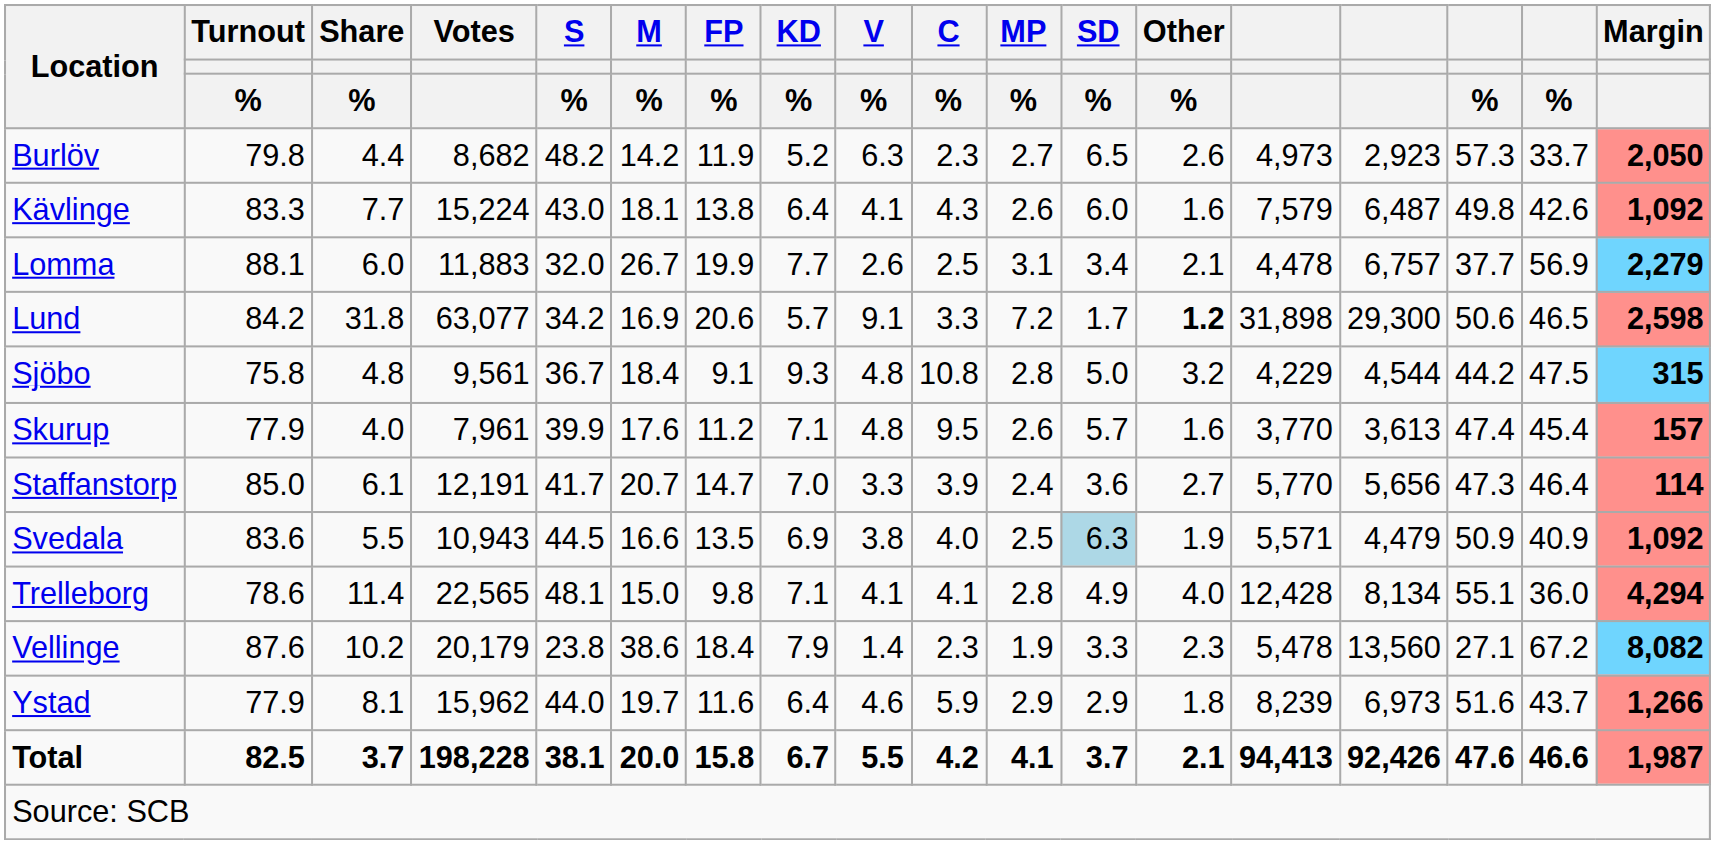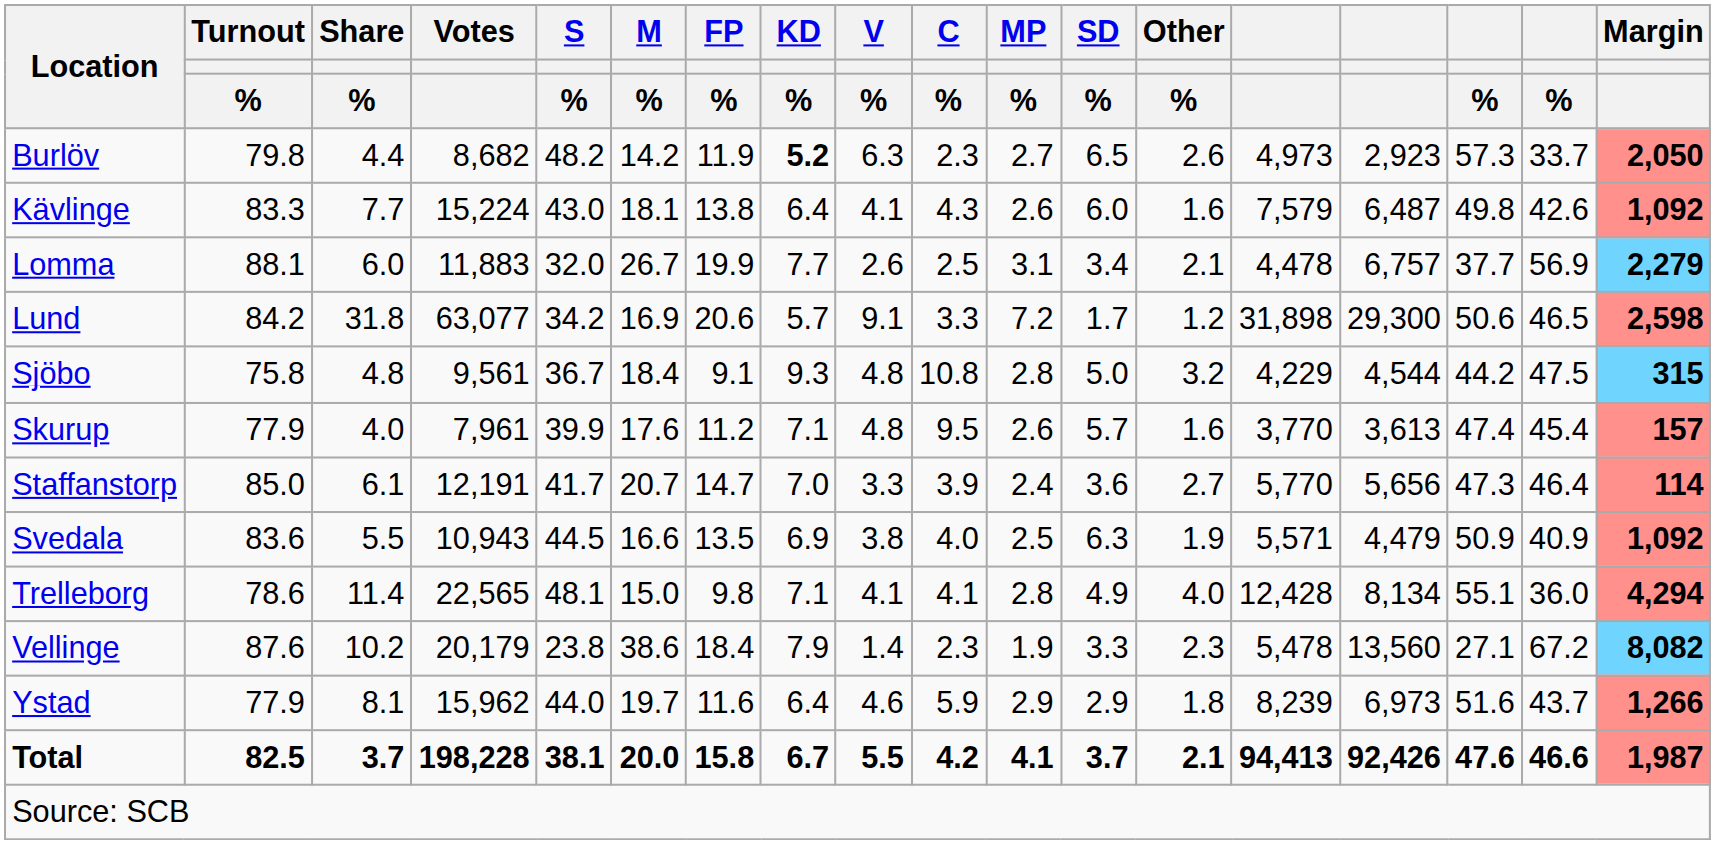(808, 155) normal -> (808, 155) bold
(1203, 319) bold -> (1203, 319) normal
(1107, 538) lightblue background -> (1107, 538) no background
